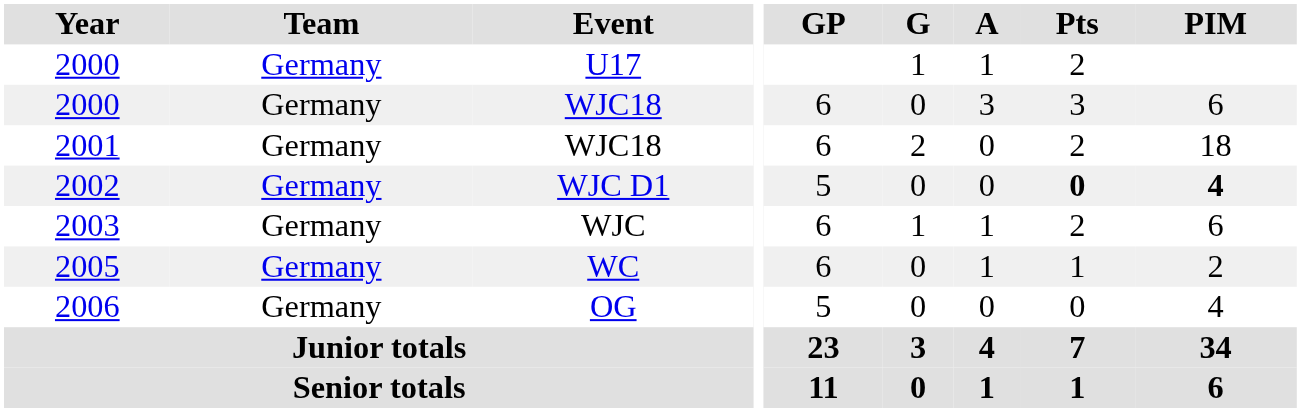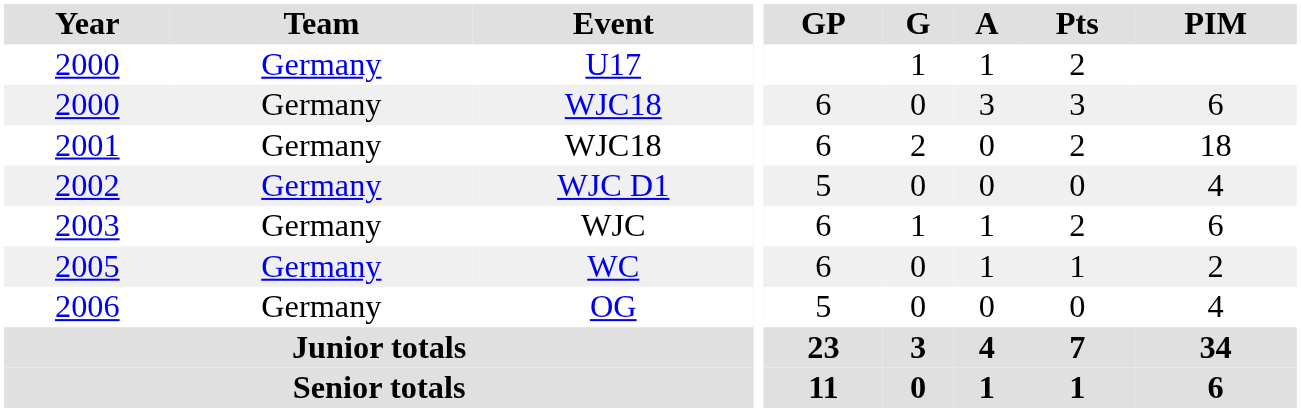(1077, 185) bold -> (1077, 185) normal
(1216, 185) bold -> (1216, 185) normal
